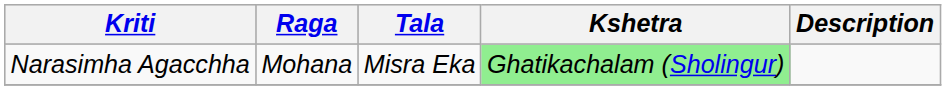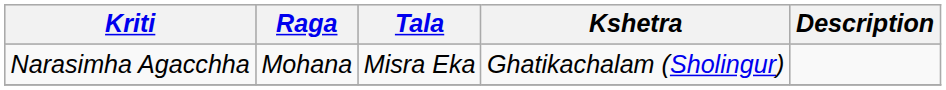(636, 64) lightgreen background -> (636, 64) no background
